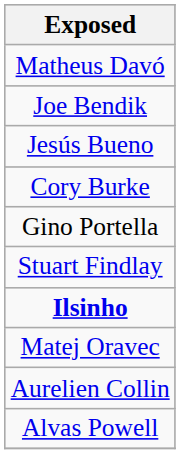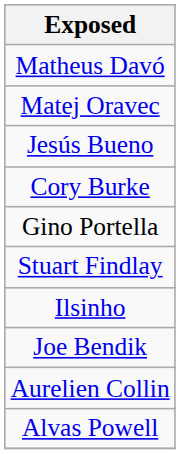(90, 105) Joe Bendik -> (90, 105) Matej Oravec
(90, 307) bold -> (90, 307) normal
(90, 347) Matej Oravec -> (90, 347) Joe Bendik
